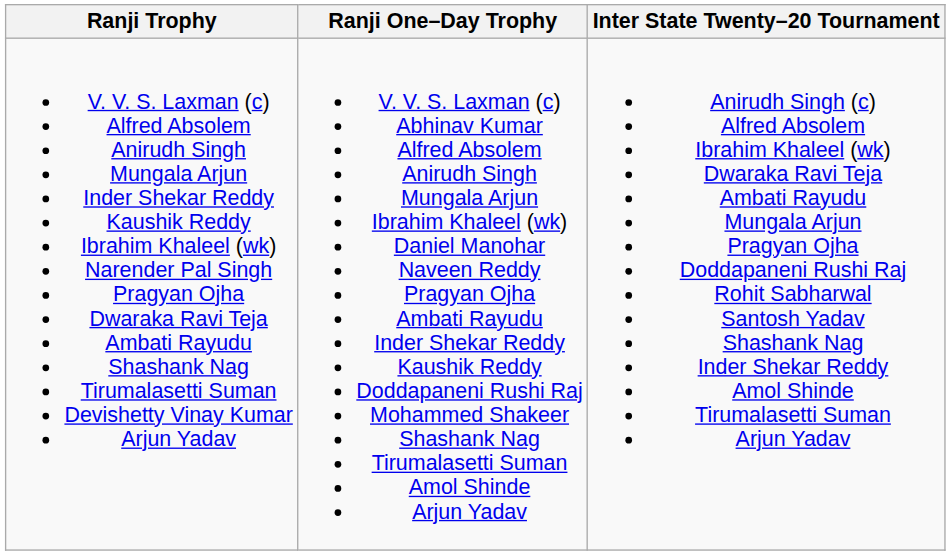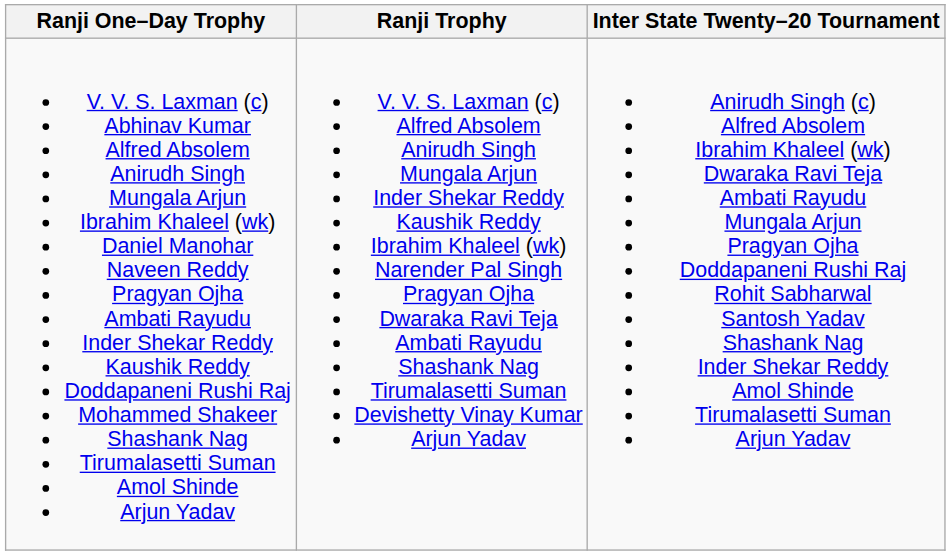columns swapped: (152, 21) <-> (443, 21)
